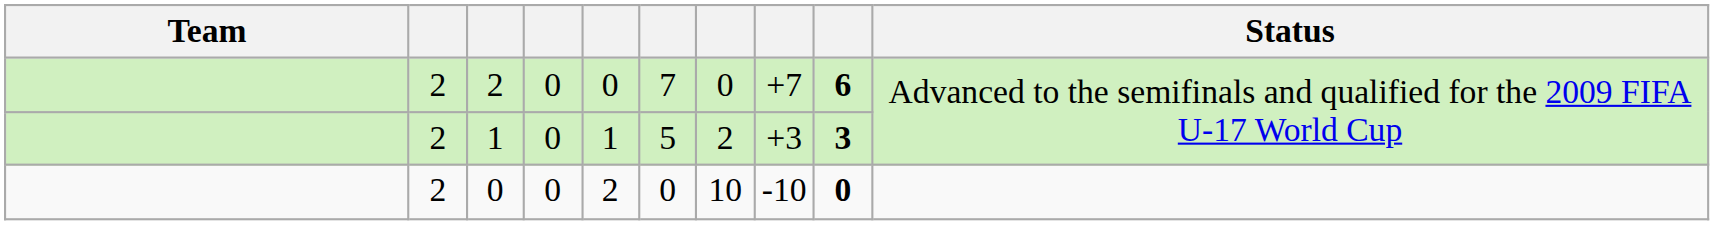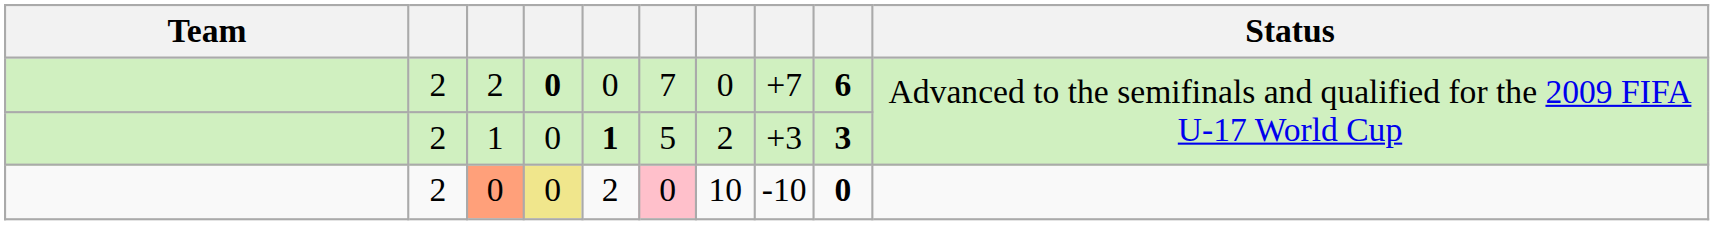(553, 84) normal -> (553, 84) bold
(610, 137) normal -> (610, 137) bold
(495, 191) no background -> (495, 191) lightsalmon background
(553, 191) no background -> (553, 191) khaki background
(668, 191) no background -> (668, 191) pink background
